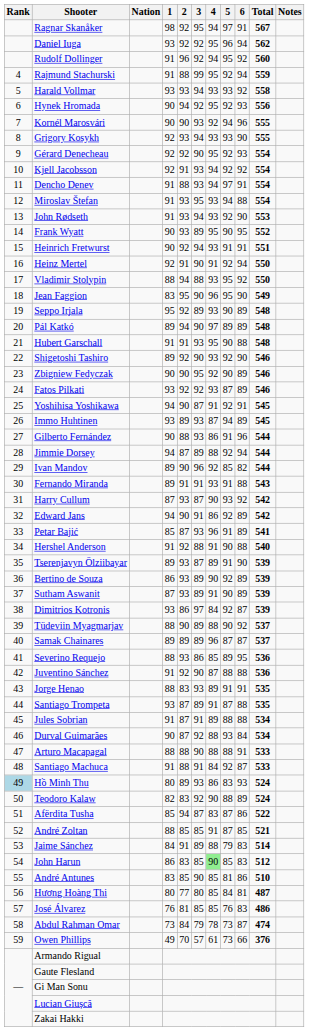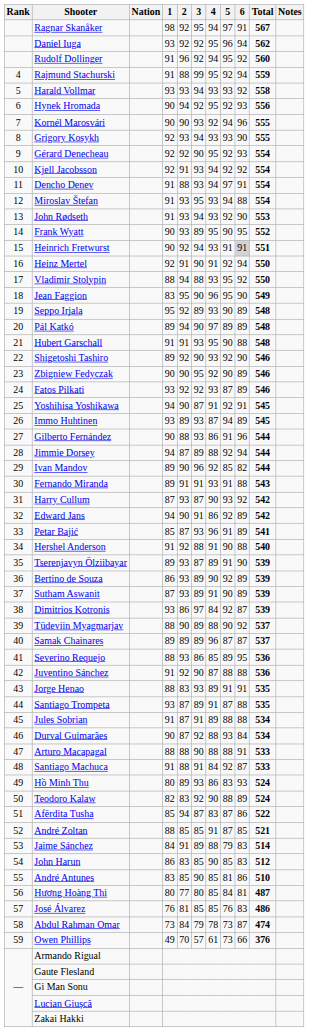(242, 248) no background -> (242, 248) lightgrey background
(18, 783) lightblue background -> (18, 783) no background
(213, 861) lightgreen background -> (213, 861) no background
